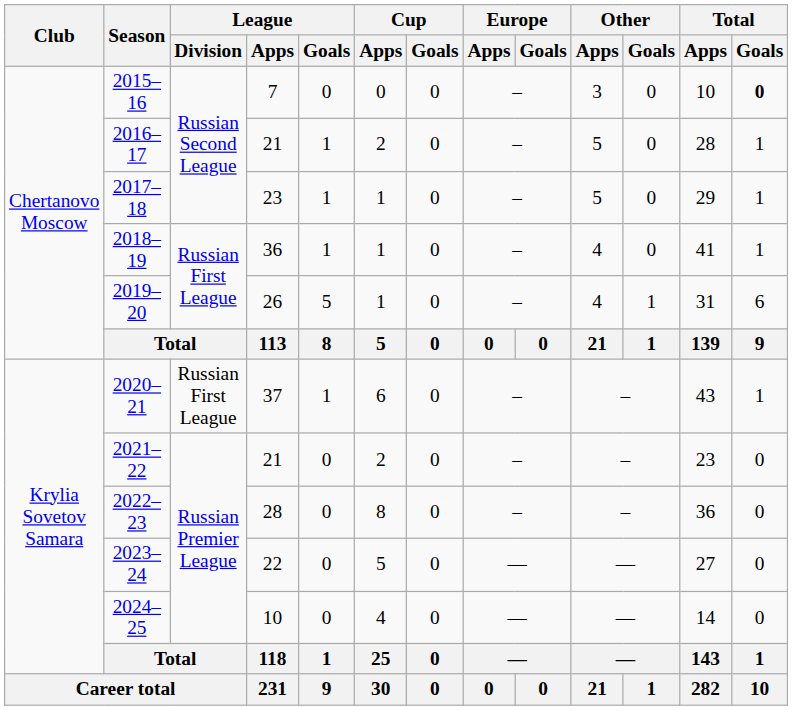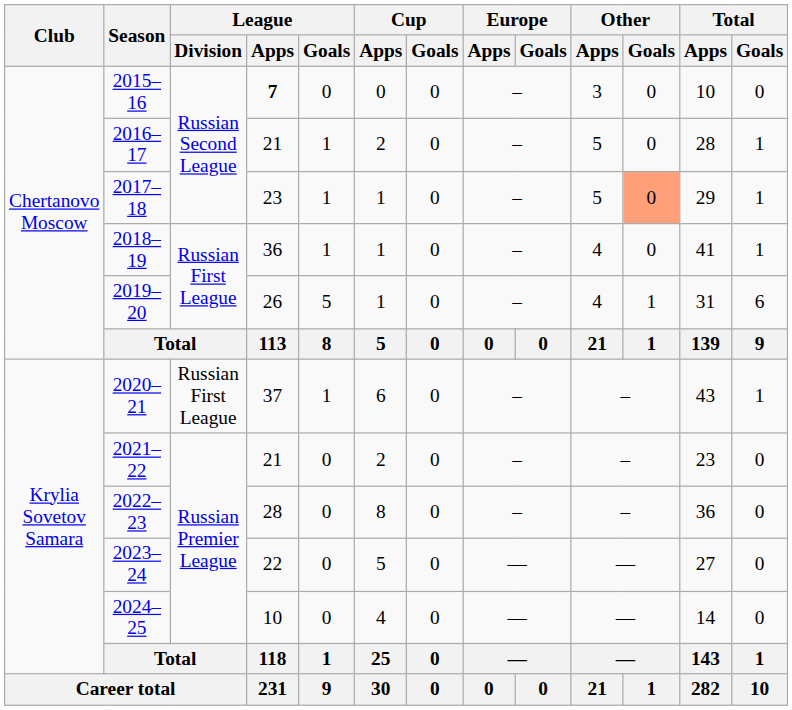(272, 92) normal -> (272, 92) bold
(760, 92) bold -> (760, 92) normal
(651, 197) no background -> (651, 197) lightsalmon background
